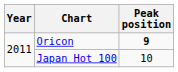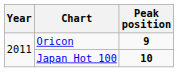(146, 58) normal -> (146, 58) bold
